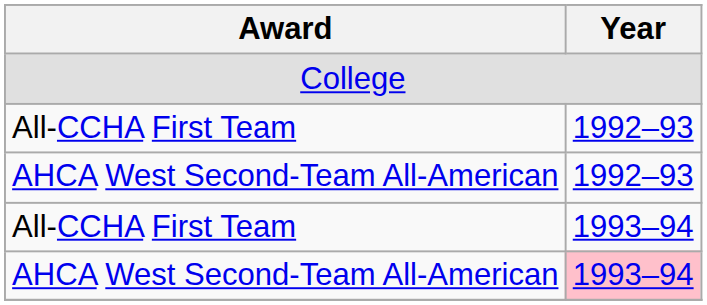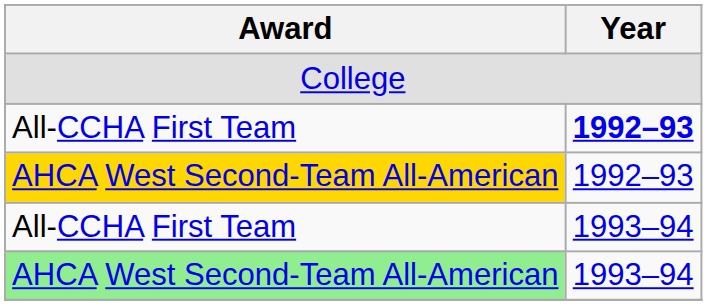(633, 127) normal -> (633, 127) bold
(285, 176) no background -> (285, 176) gold background
(285, 275) no background -> (285, 275) lightgreen background
(633, 275) pink background -> (633, 275) no background
